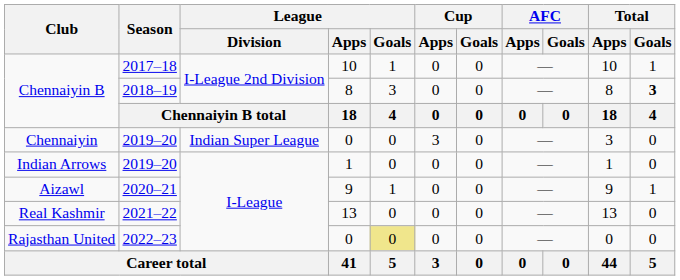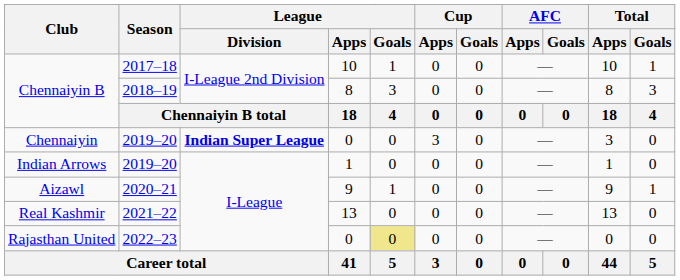(653, 90) bold -> (653, 90) normal
(254, 139) normal -> (254, 139) bold
